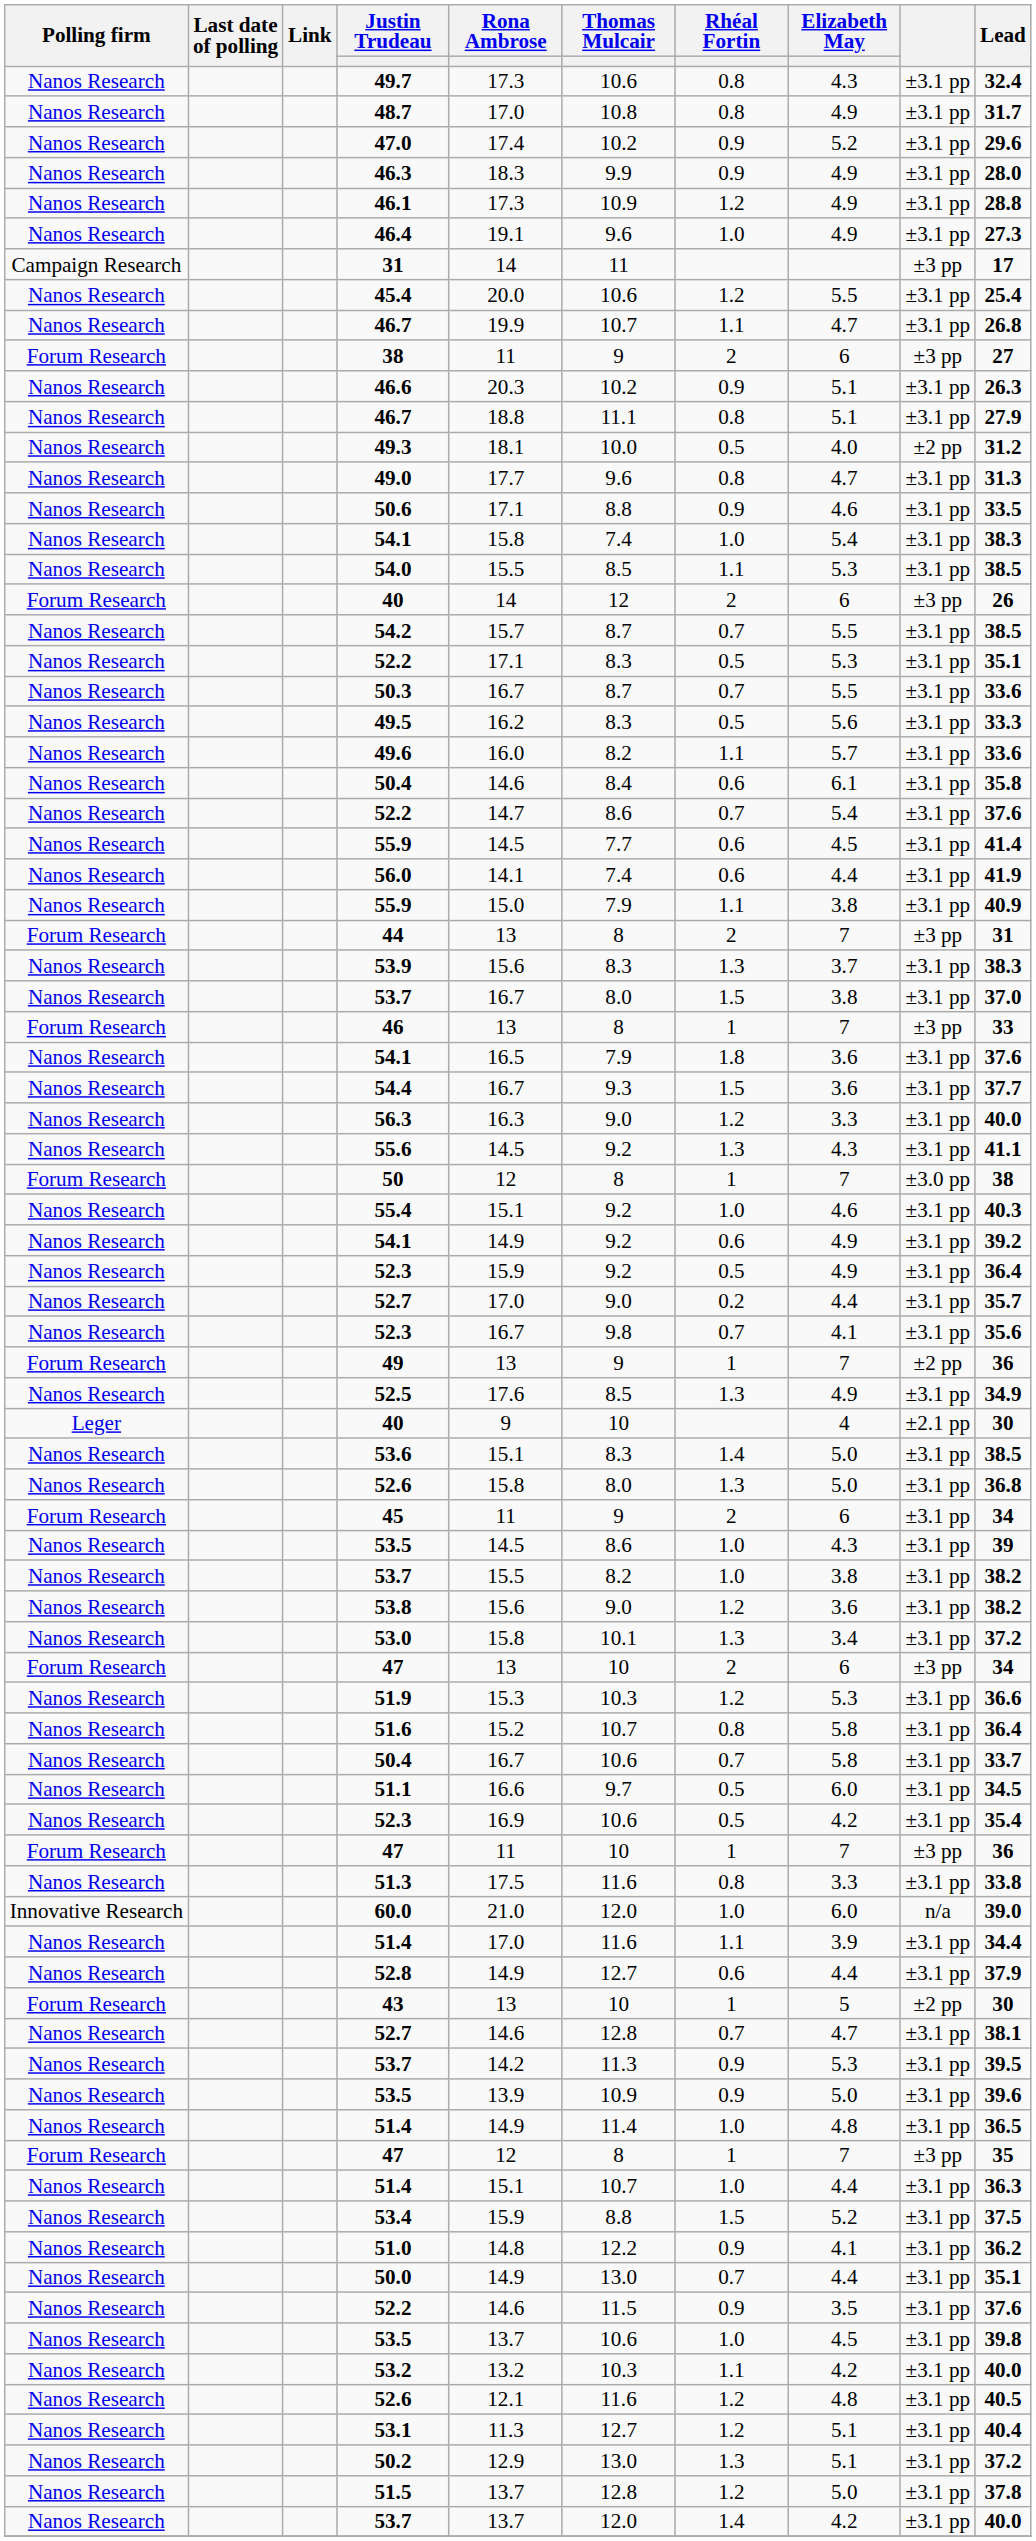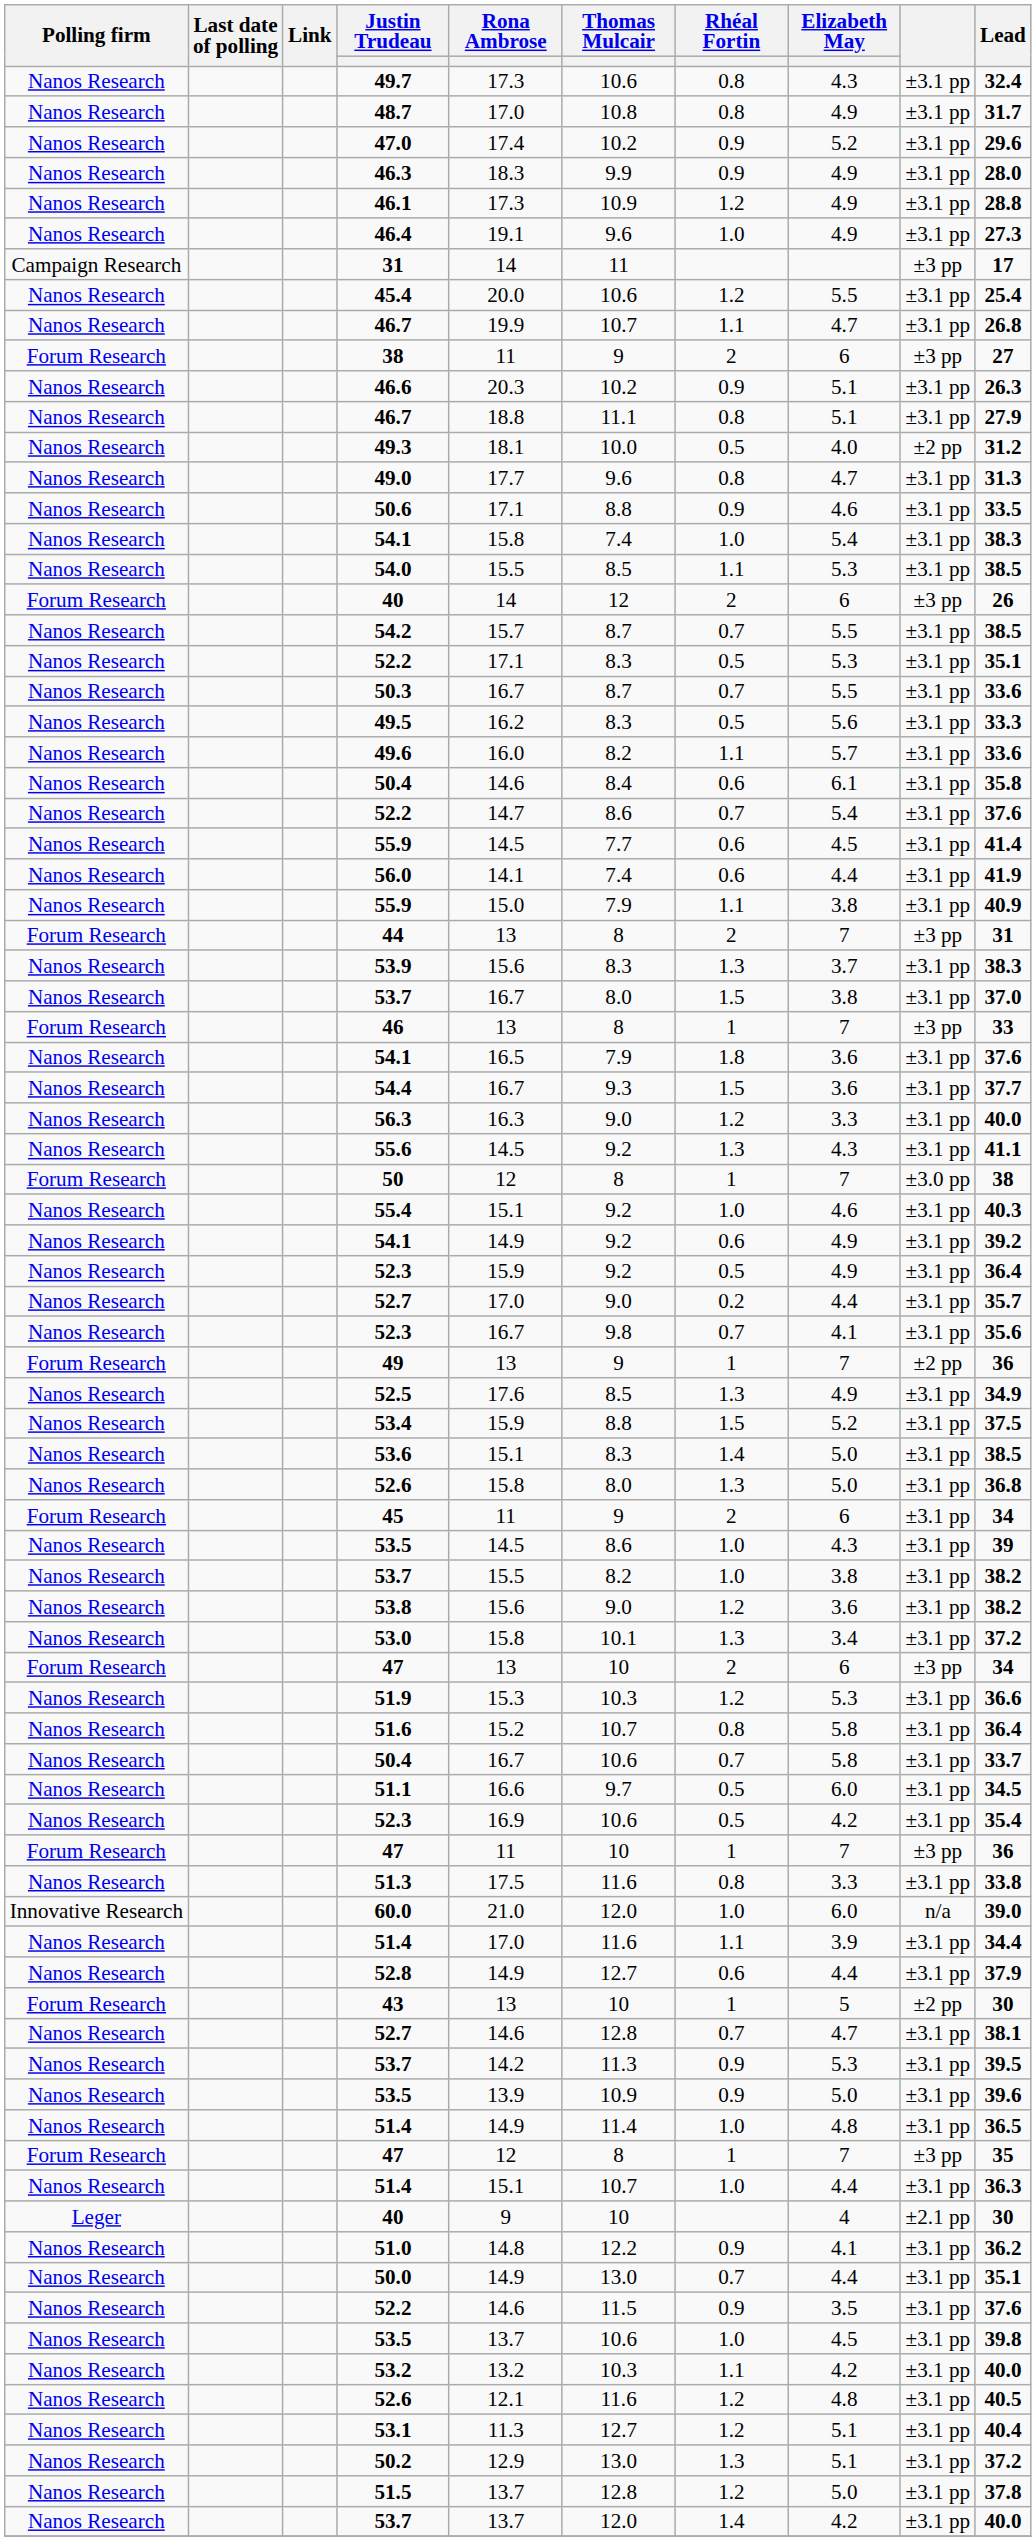rows swapped: (96, 2217) <-> (96, 1423)
